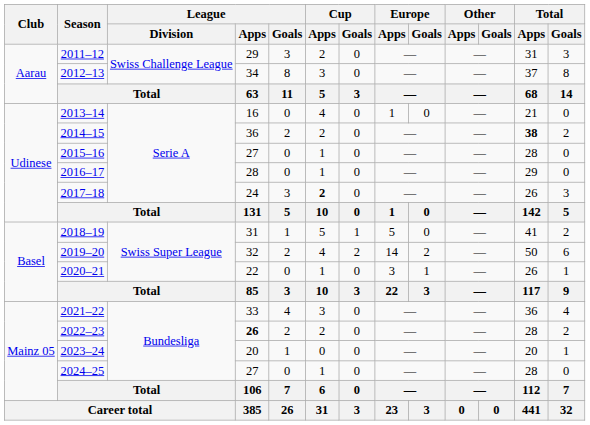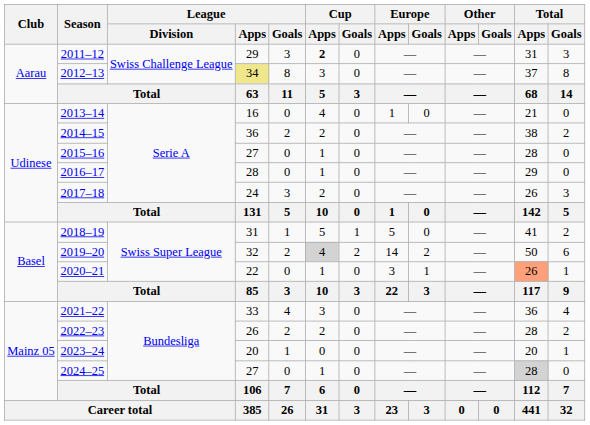(322, 53) normal -> (322, 53) bold
(252, 73) no background -> (252, 73) khaki background
(531, 133) bold -> (531, 133) normal
(322, 192) bold -> (322, 192) normal
(322, 251) no background -> (322, 251) lightgrey background
(531, 271) no background -> (531, 271) lightsalmon background
(252, 331) bold -> (252, 331) normal
(531, 370) no background -> (531, 370) lightgrey background
